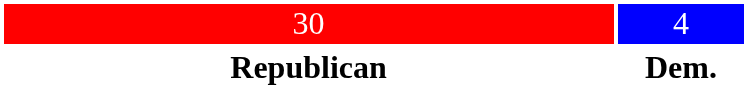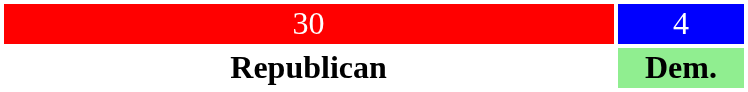(681, 67) no background -> (681, 67) lightgreen background
